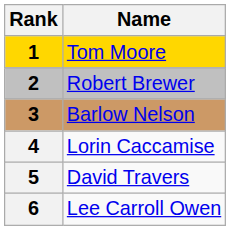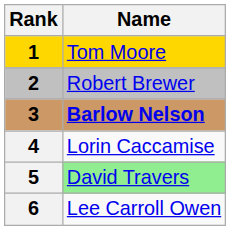(131, 114) normal -> (136, 114) bold
(128, 177) no background -> (128, 177) lightgreen background
